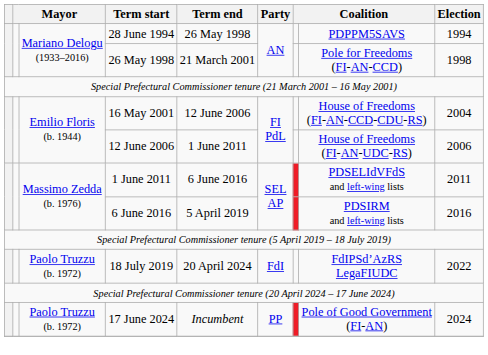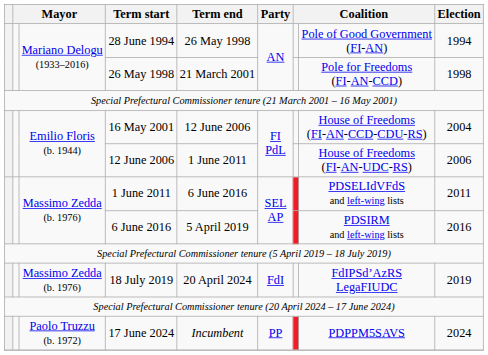(367, 33) PDPPM5SAVS -> (367, 40) Pole of Good Government (FI-AN)
(62, 266) Paolo Truzzu (b. 1972) -> (62, 280) Massimo Zedda (b. 1976)
(459, 266) 2022 -> (459, 280) 2019
(367, 319) Pole of Good Government (FI-AN) -> (367, 333) PDPPM5SAVS
